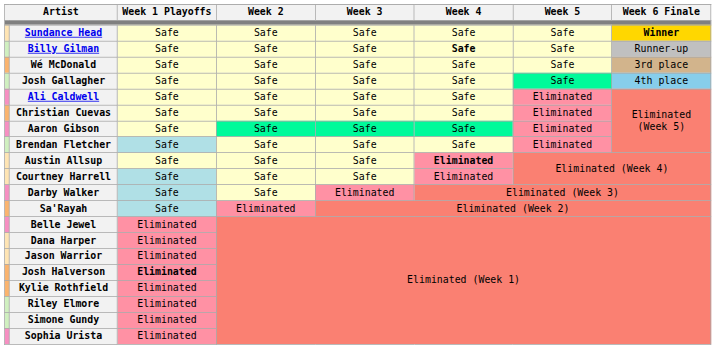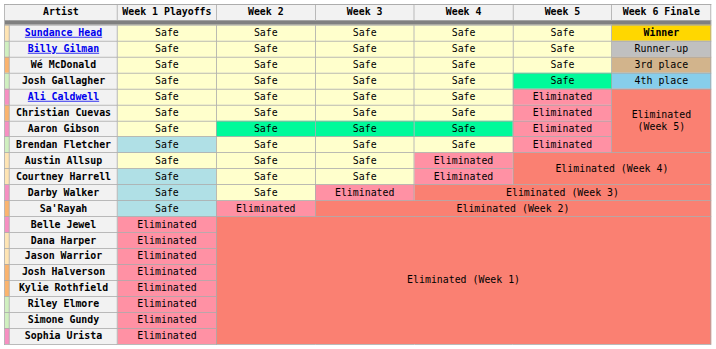(464, 49) bold -> (464, 49) normal
(464, 161) bold -> (464, 161) normal
(167, 273) bold -> (167, 273) normal
